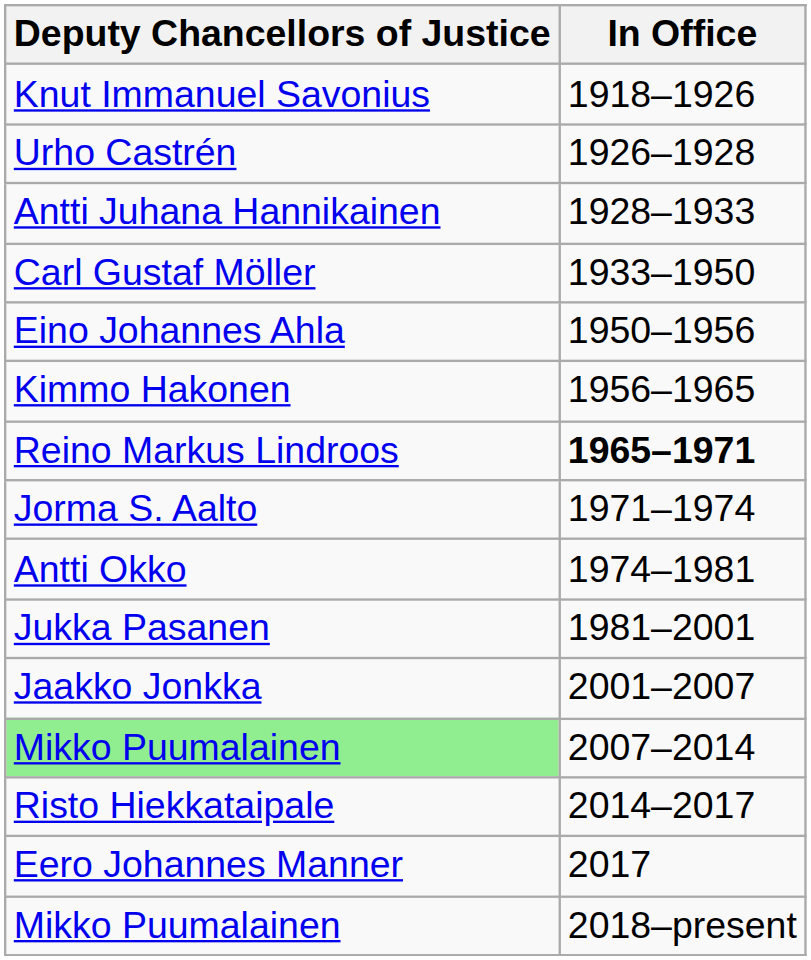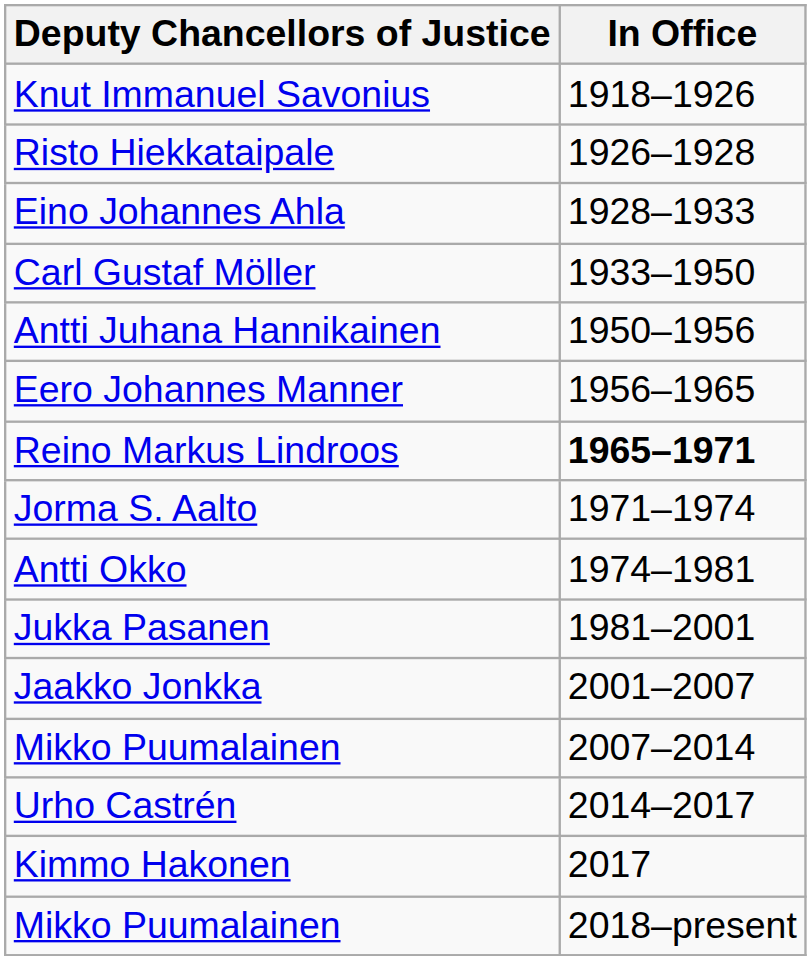(125, 152) Urho Castrén -> (174, 152) Risto Hiekkataipale
(227, 212) Antti Juhana Hannikainen -> (179, 212) Eino Johannes Ahla
(179, 331) Eino Johannes Ahla -> (227, 331) Antti Juhana Hannikainen
(152, 390) Kimmo Hakonen -> (208, 390) Eero Johannes Manner
(177, 746) lightgreen background -> (177, 746) no background
(174, 806) Risto Hiekkataipale -> (125, 806) Urho Castrén
(208, 865) Eero Johannes Manner -> (152, 865) Kimmo Hakonen
